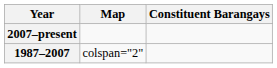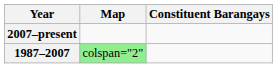(113, 53) no background -> (113, 53) lightgreen background
